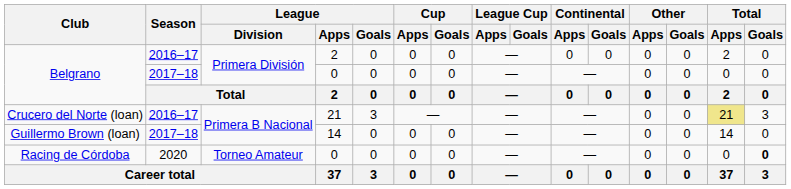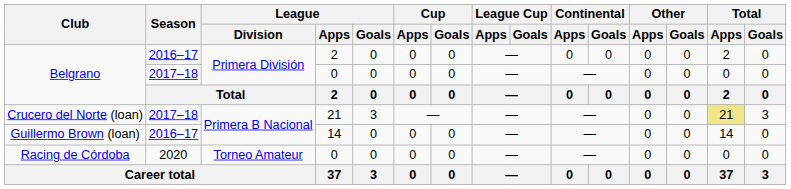(173, 114) 2016–17 -> (173, 114) 2017–18
(173, 134) 2017–18 -> (173, 134) 2016–17
(765, 154) bold -> (765, 154) normal
